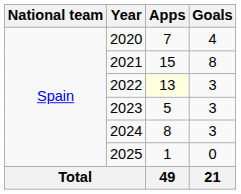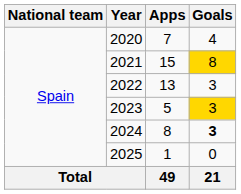(212, 62) no background -> (212, 62) gold background
(167, 85) lightyellow background -> (167, 85) no background
(212, 108) no background -> (212, 108) gold background
(212, 131) normal -> (212, 131) bold
